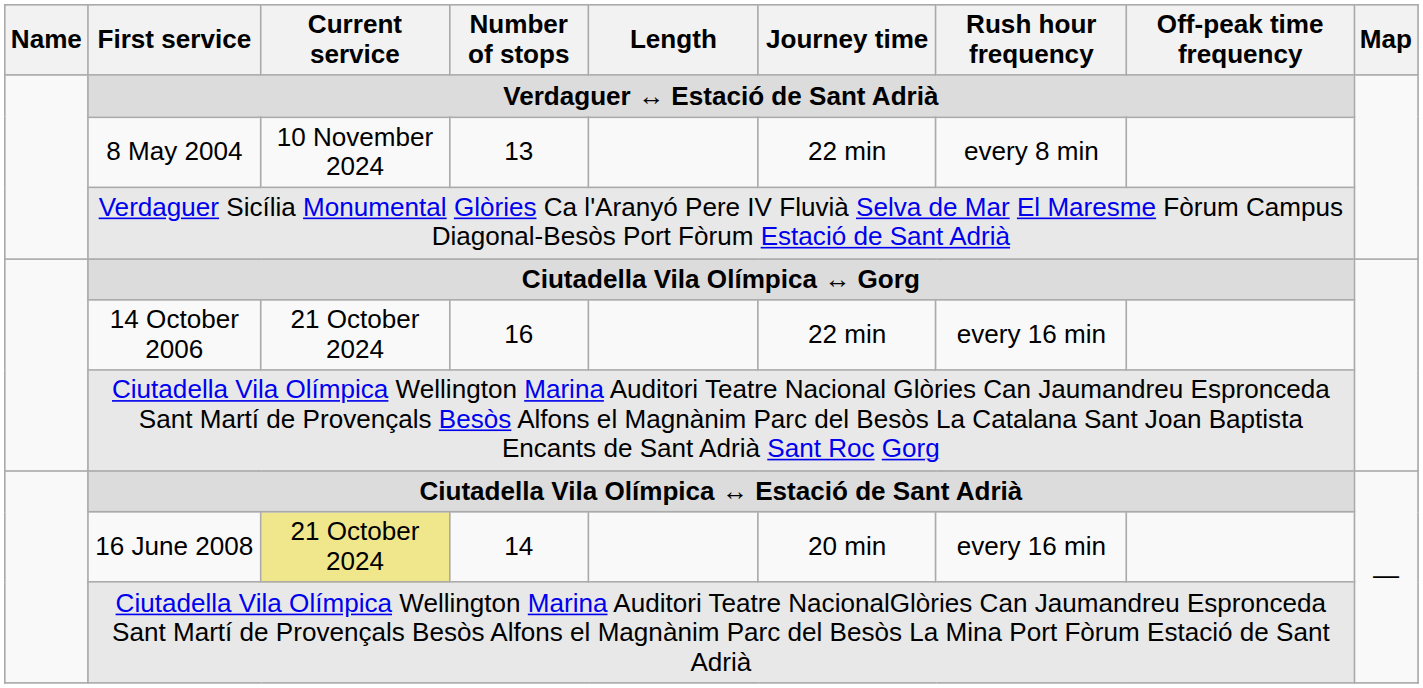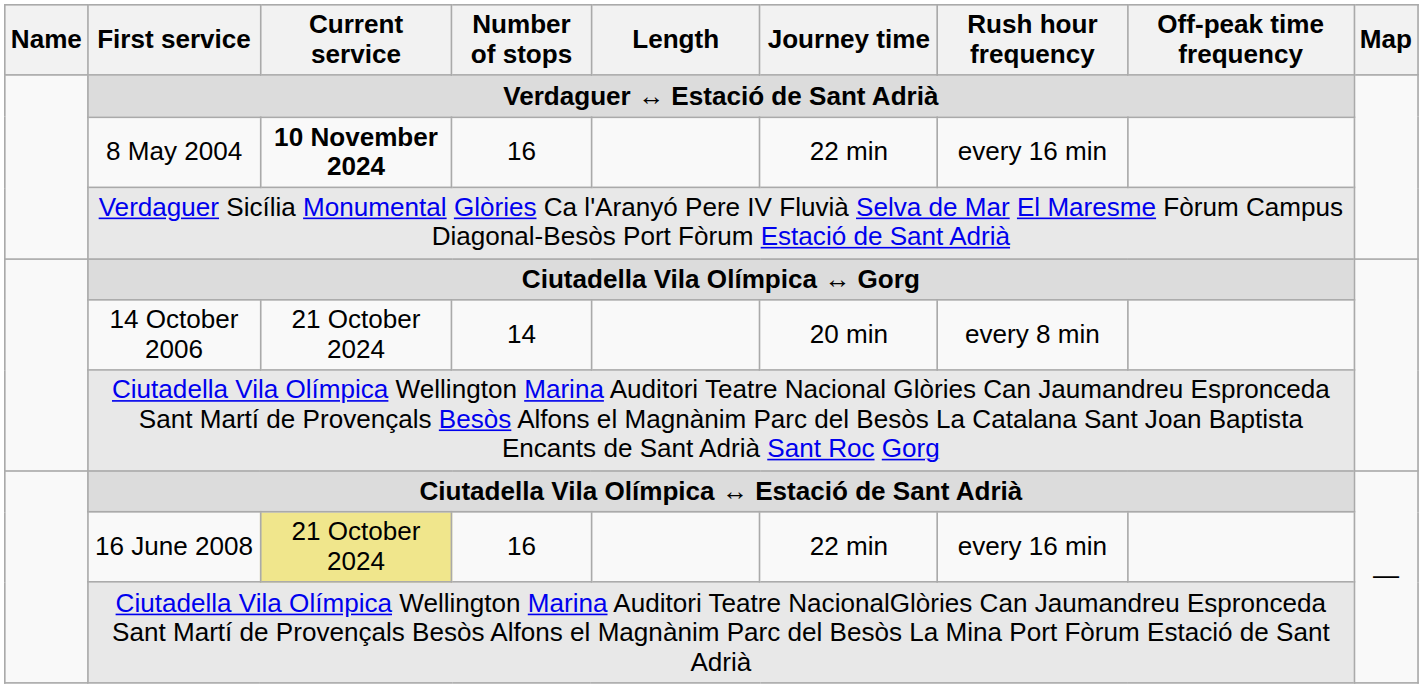(355, 151) normal -> (356, 151) bold
(519, 151) 13 -> (521, 151) 16
(1031, 151) every 8 min -> (1032, 151) every 16 min
(519, 334) 16 -> (521, 334) 14
(847, 334) 22 min -> (849, 334) 20 min
(1031, 334) every 16 min -> (1032, 334) every 8 min
(519, 546) 14 -> (521, 546) 16
(847, 546) 20 min -> (849, 546) 22 min
